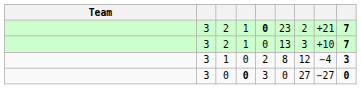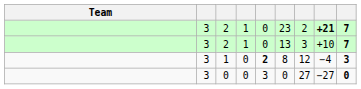(265, 28) bold -> (265, 28) normal
(325, 28) normal -> (325, 28) bold
(265, 60) normal -> (265, 60) bold
(246, 76) bold -> (246, 76) normal
